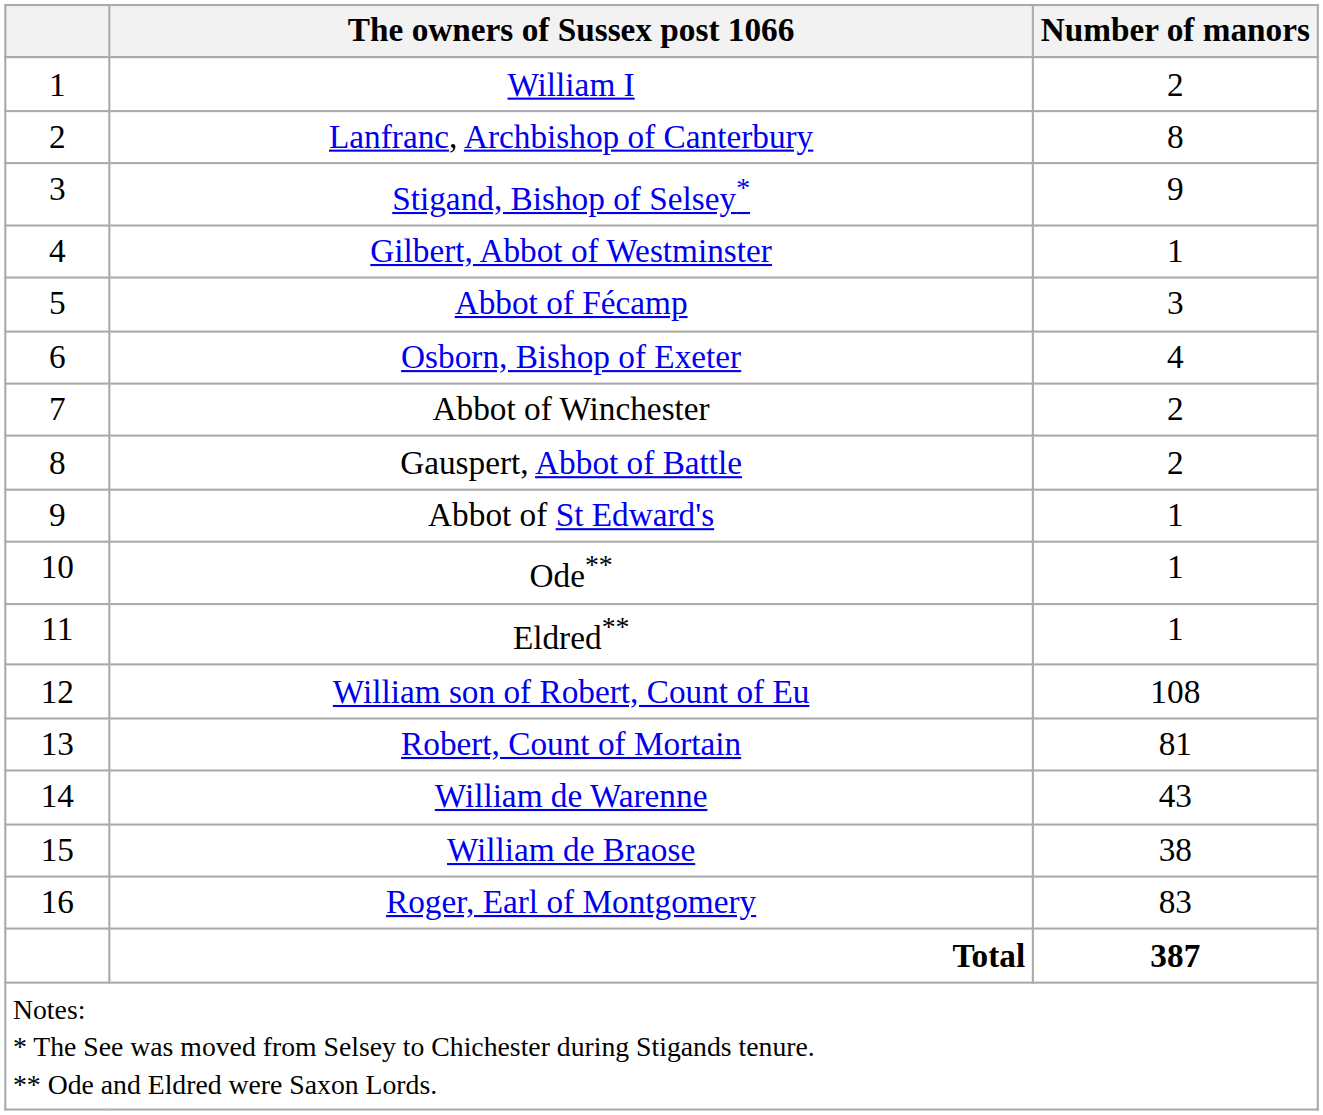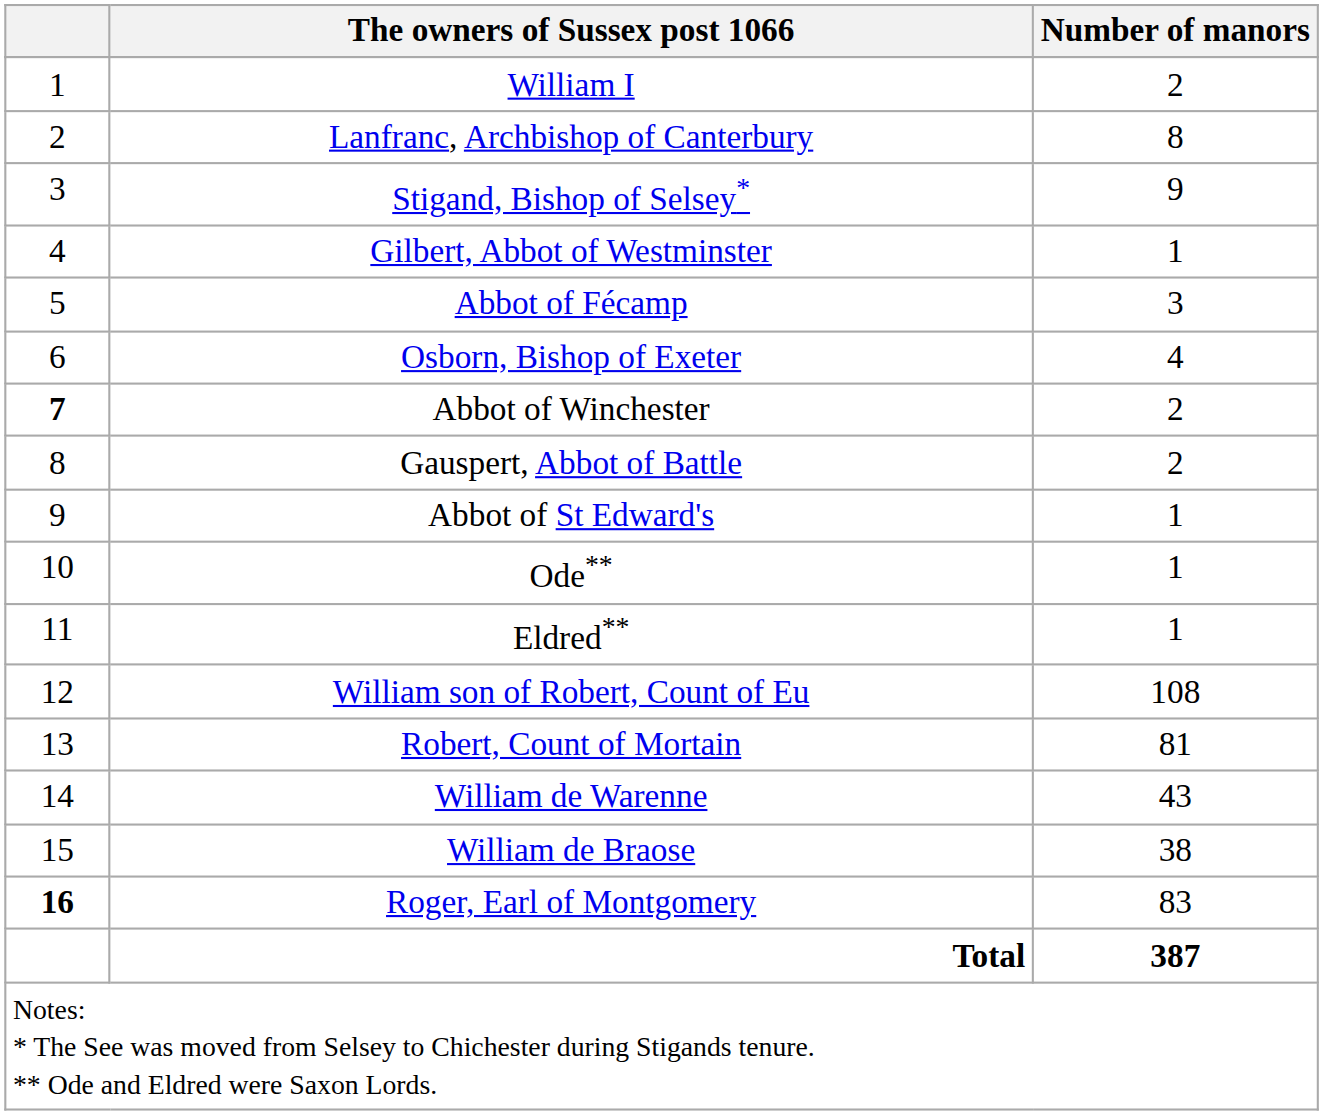(57, 409) normal -> (57, 409) bold
(57, 902) normal -> (57, 902) bold
